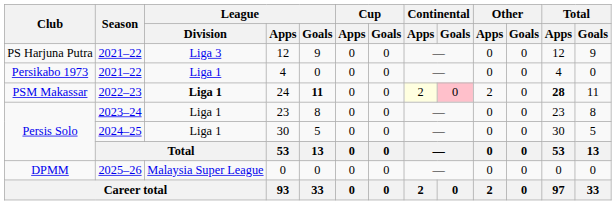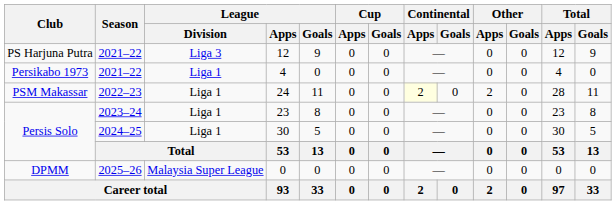(205, 92) bold -> (205, 92) normal
(317, 92) bold -> (317, 92) normal
(455, 92) pink background -> (455, 92) no background
(558, 92) bold -> (558, 92) normal
